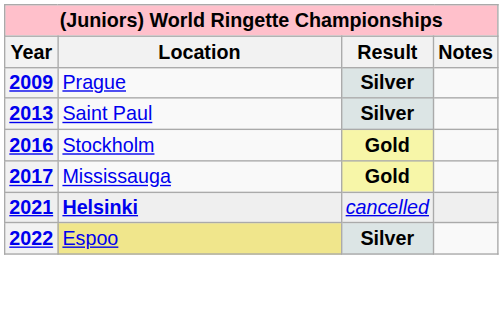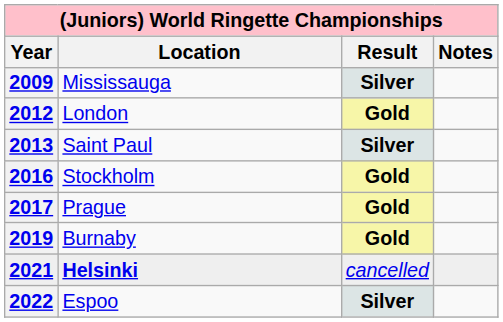(94, 83) Prague -> (117, 83) Mississauga
+ row: (31, 114)
(117, 176) Mississauga -> (94, 208) Prague
+ row: (31, 239)
(90, 239) khaki background -> (90, 301) no background
